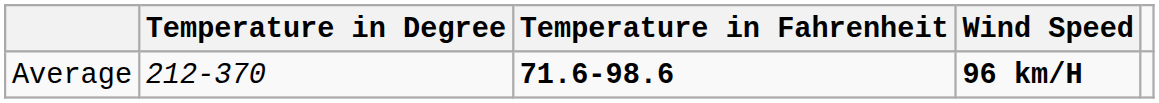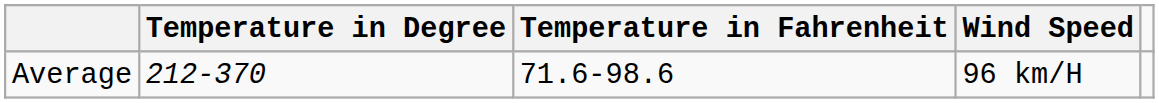(597, 75) bold -> (597, 75) normal
(1022, 75) bold -> (1022, 75) normal
